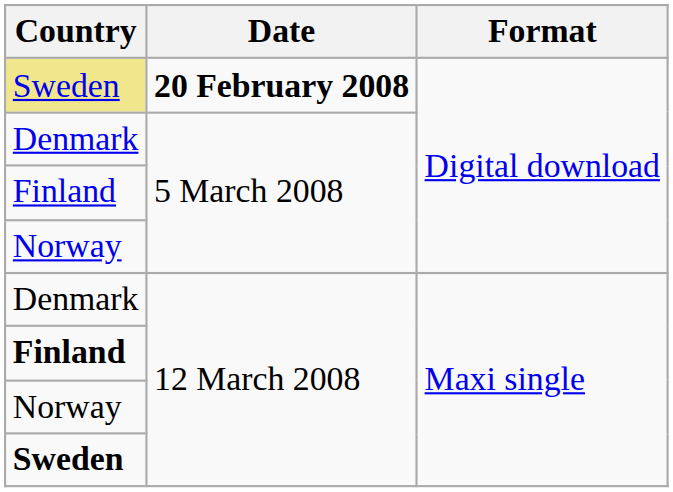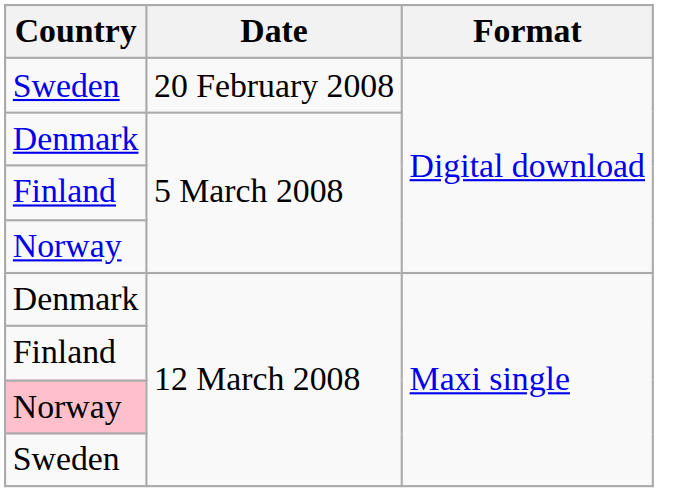(66, 84) khaki background -> (66, 84) no background
(282, 84) bold -> (274, 84) normal
(69, 352) bold -> (64, 352) normal
(67, 406) no background -> (67, 406) pink background
(68, 459) bold -> (66, 459) normal
